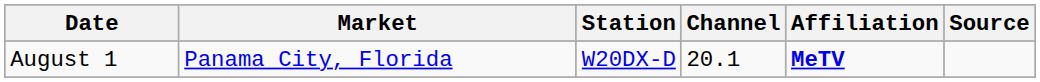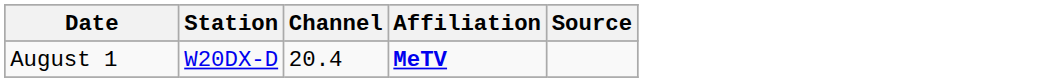- column: (378, 23)
(713, 60) 20.1 -> (316, 60) 20.4
